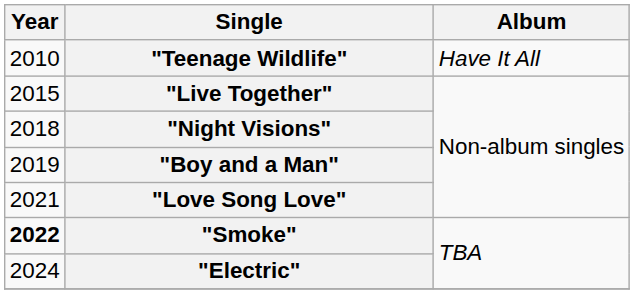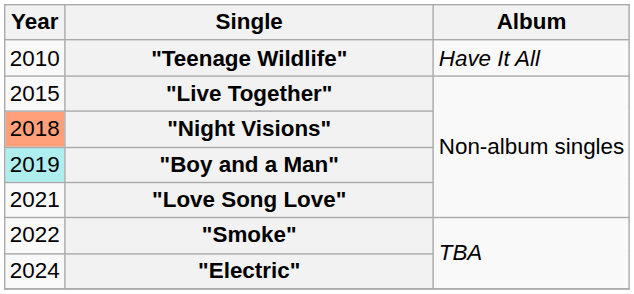(35, 128) no background -> (35, 128) lightsalmon background
(35, 164) no background -> (35, 164) paleturquoise background
(35, 235) bold -> (35, 235) normal
